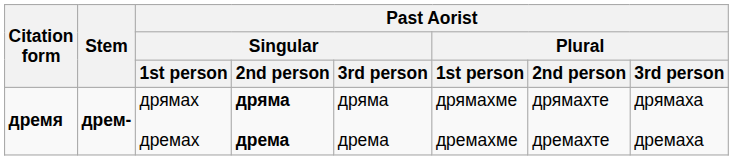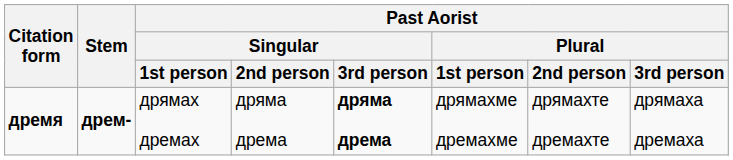(263, 120) bold -> (261, 120) normal
(363, 120) normal -> (365, 120) bold
